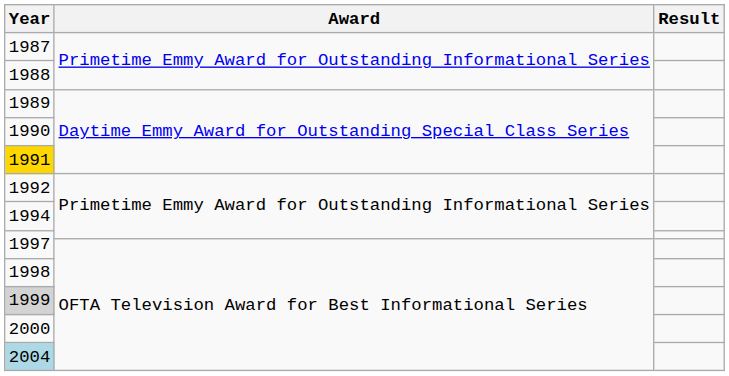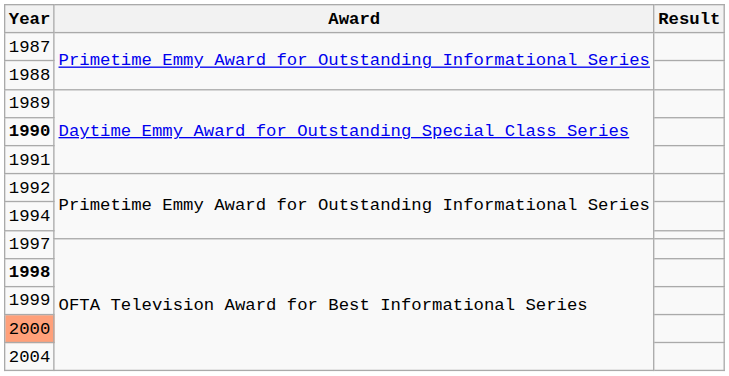(30, 131) normal -> (30, 131) bold
(30, 160) gold background -> (30, 160) no background
(30, 272) normal -> (30, 272) bold
(30, 301) lightgrey background -> (30, 301) no background
(30, 329) no background -> (30, 329) lightsalmon background
(30, 357) lightblue background -> (30, 357) no background
